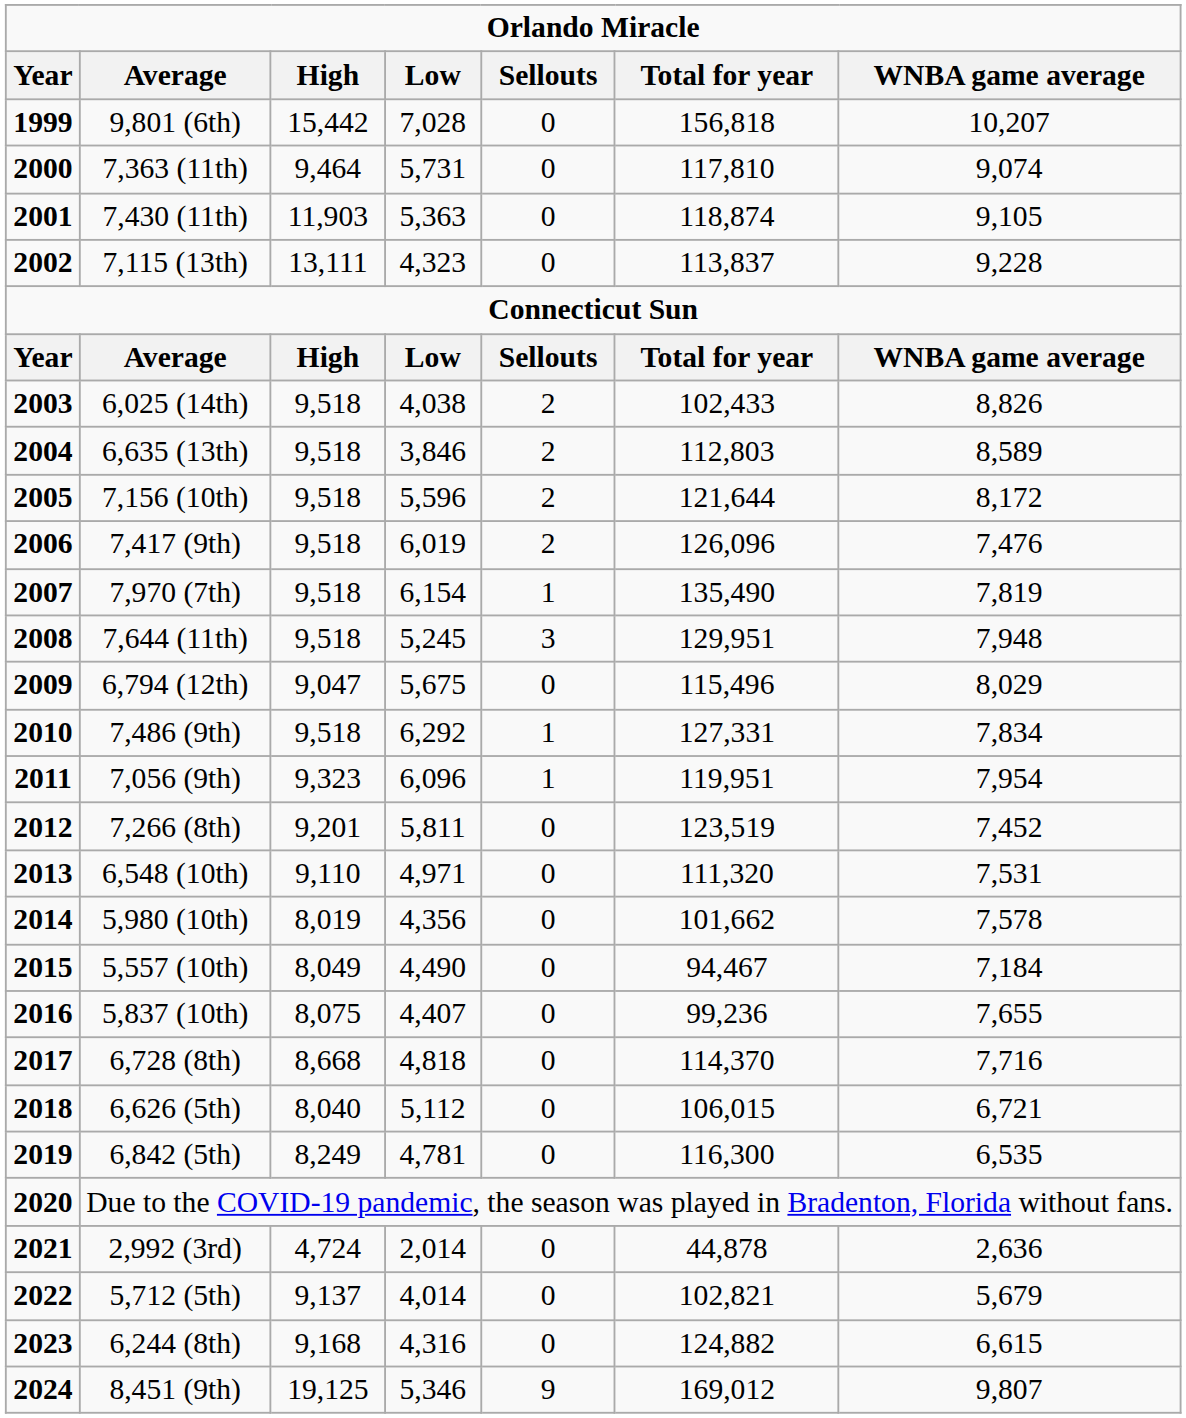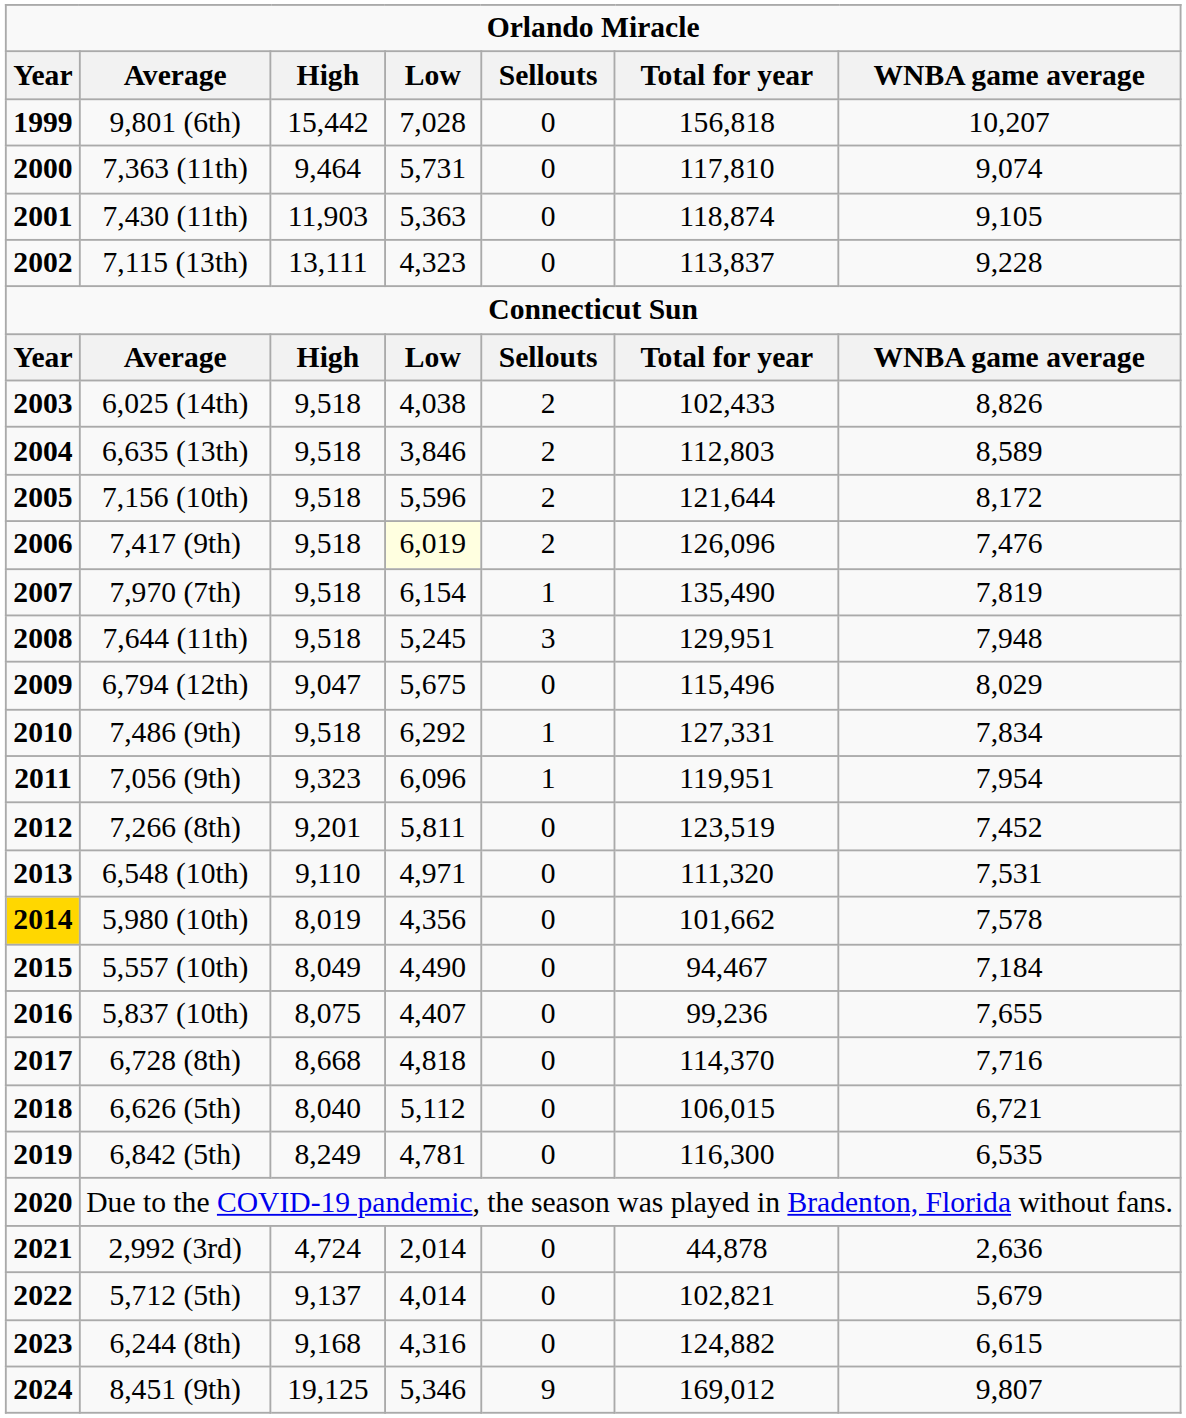(433, 544) no background -> (433, 544) lightyellow background
(43, 919) no background -> (43, 919) gold background
